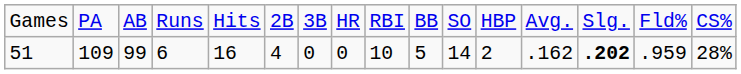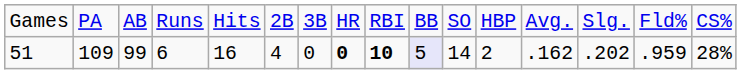(342, 53) normal -> (342, 53) bold
(381, 53) normal -> (381, 53) bold
(420, 53) no background -> (420, 53) lavender background
(606, 53) bold -> (606, 53) normal
